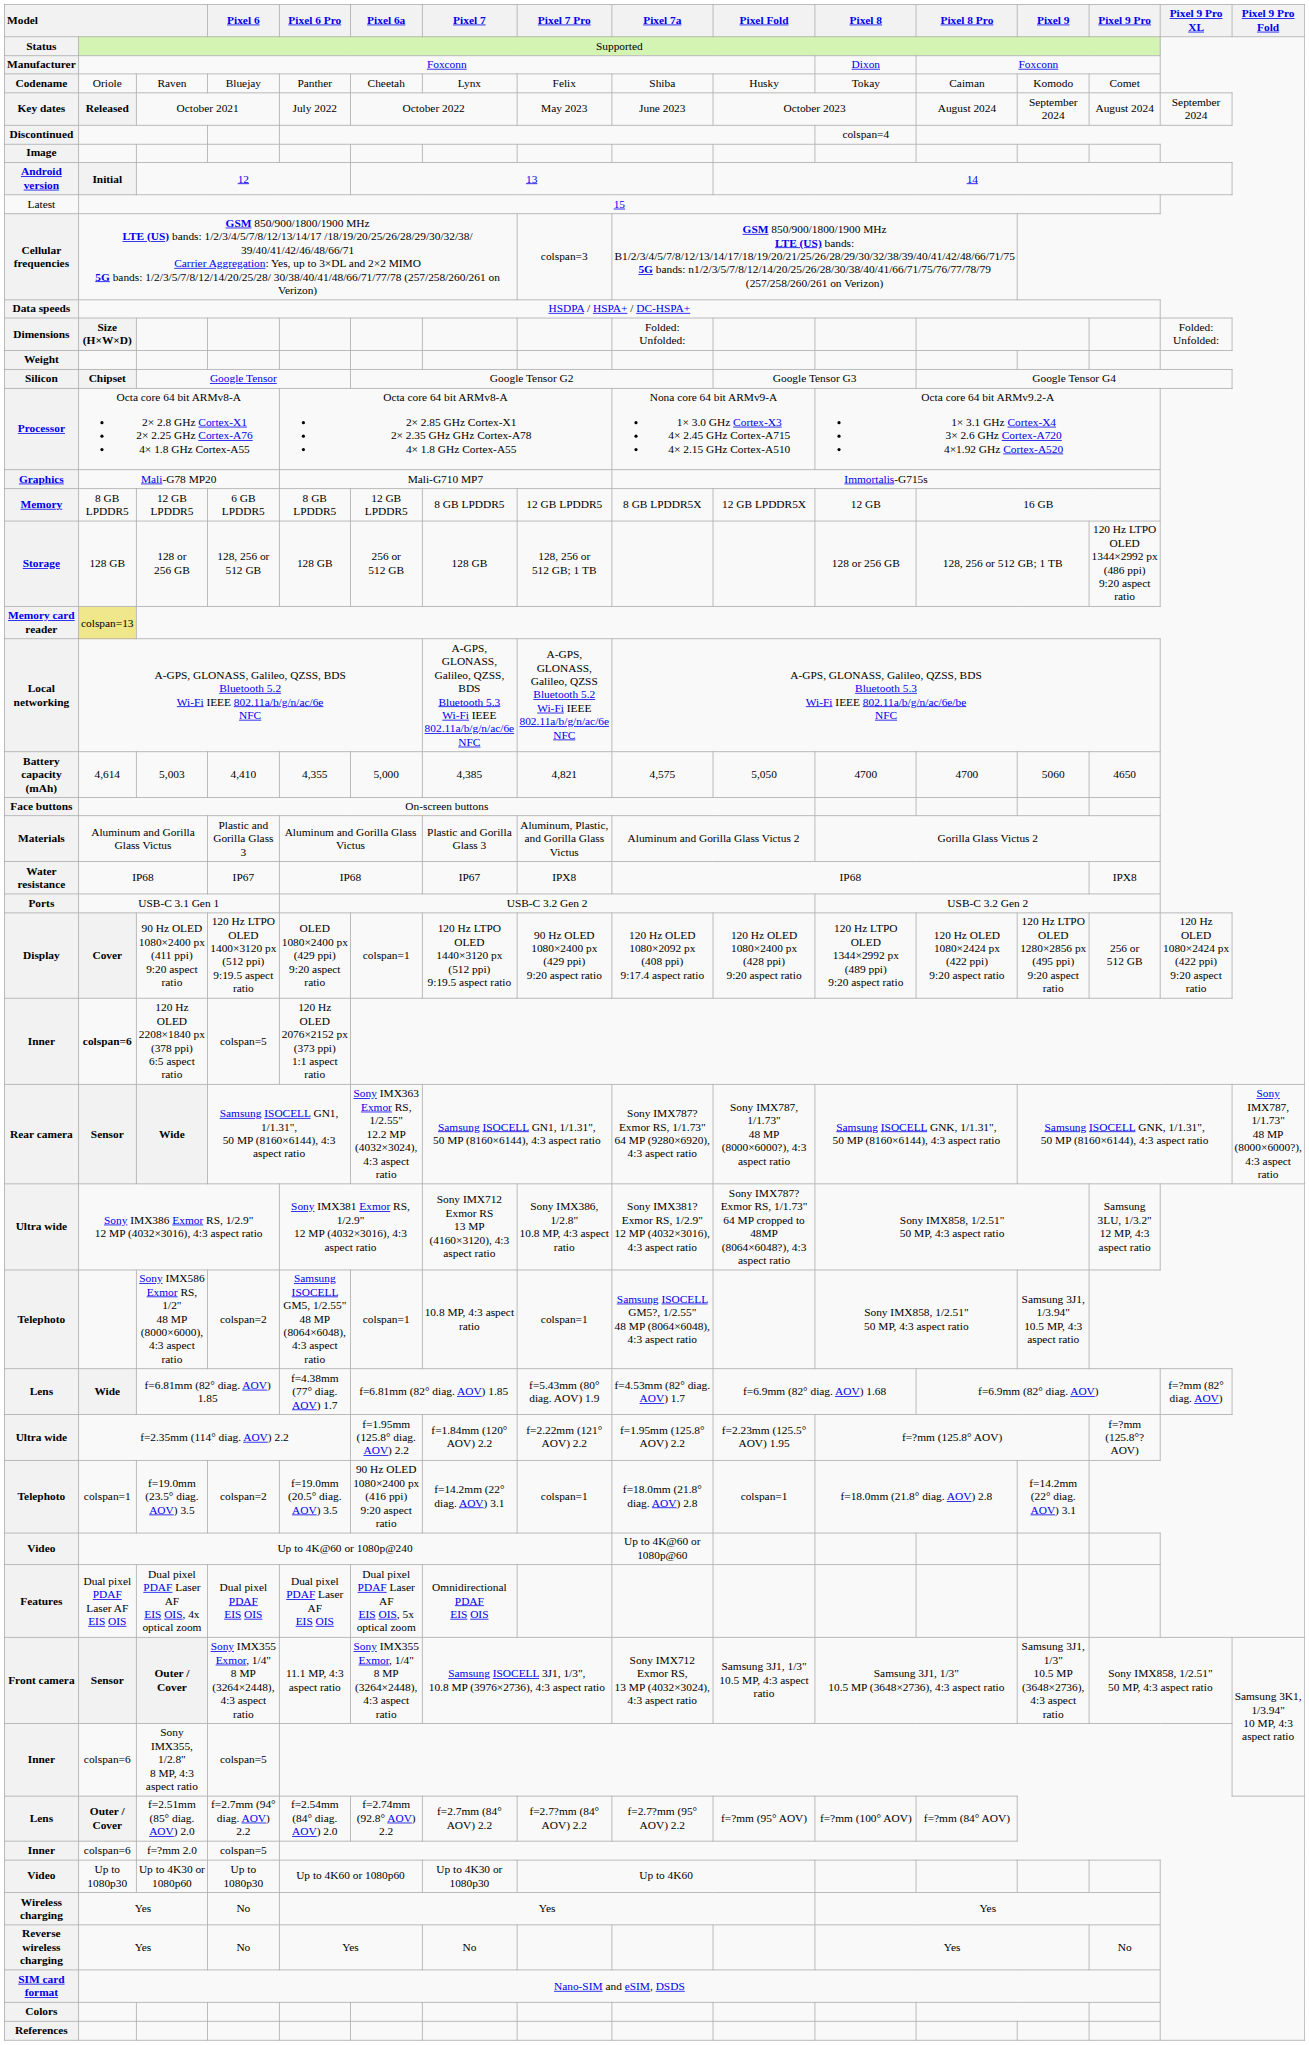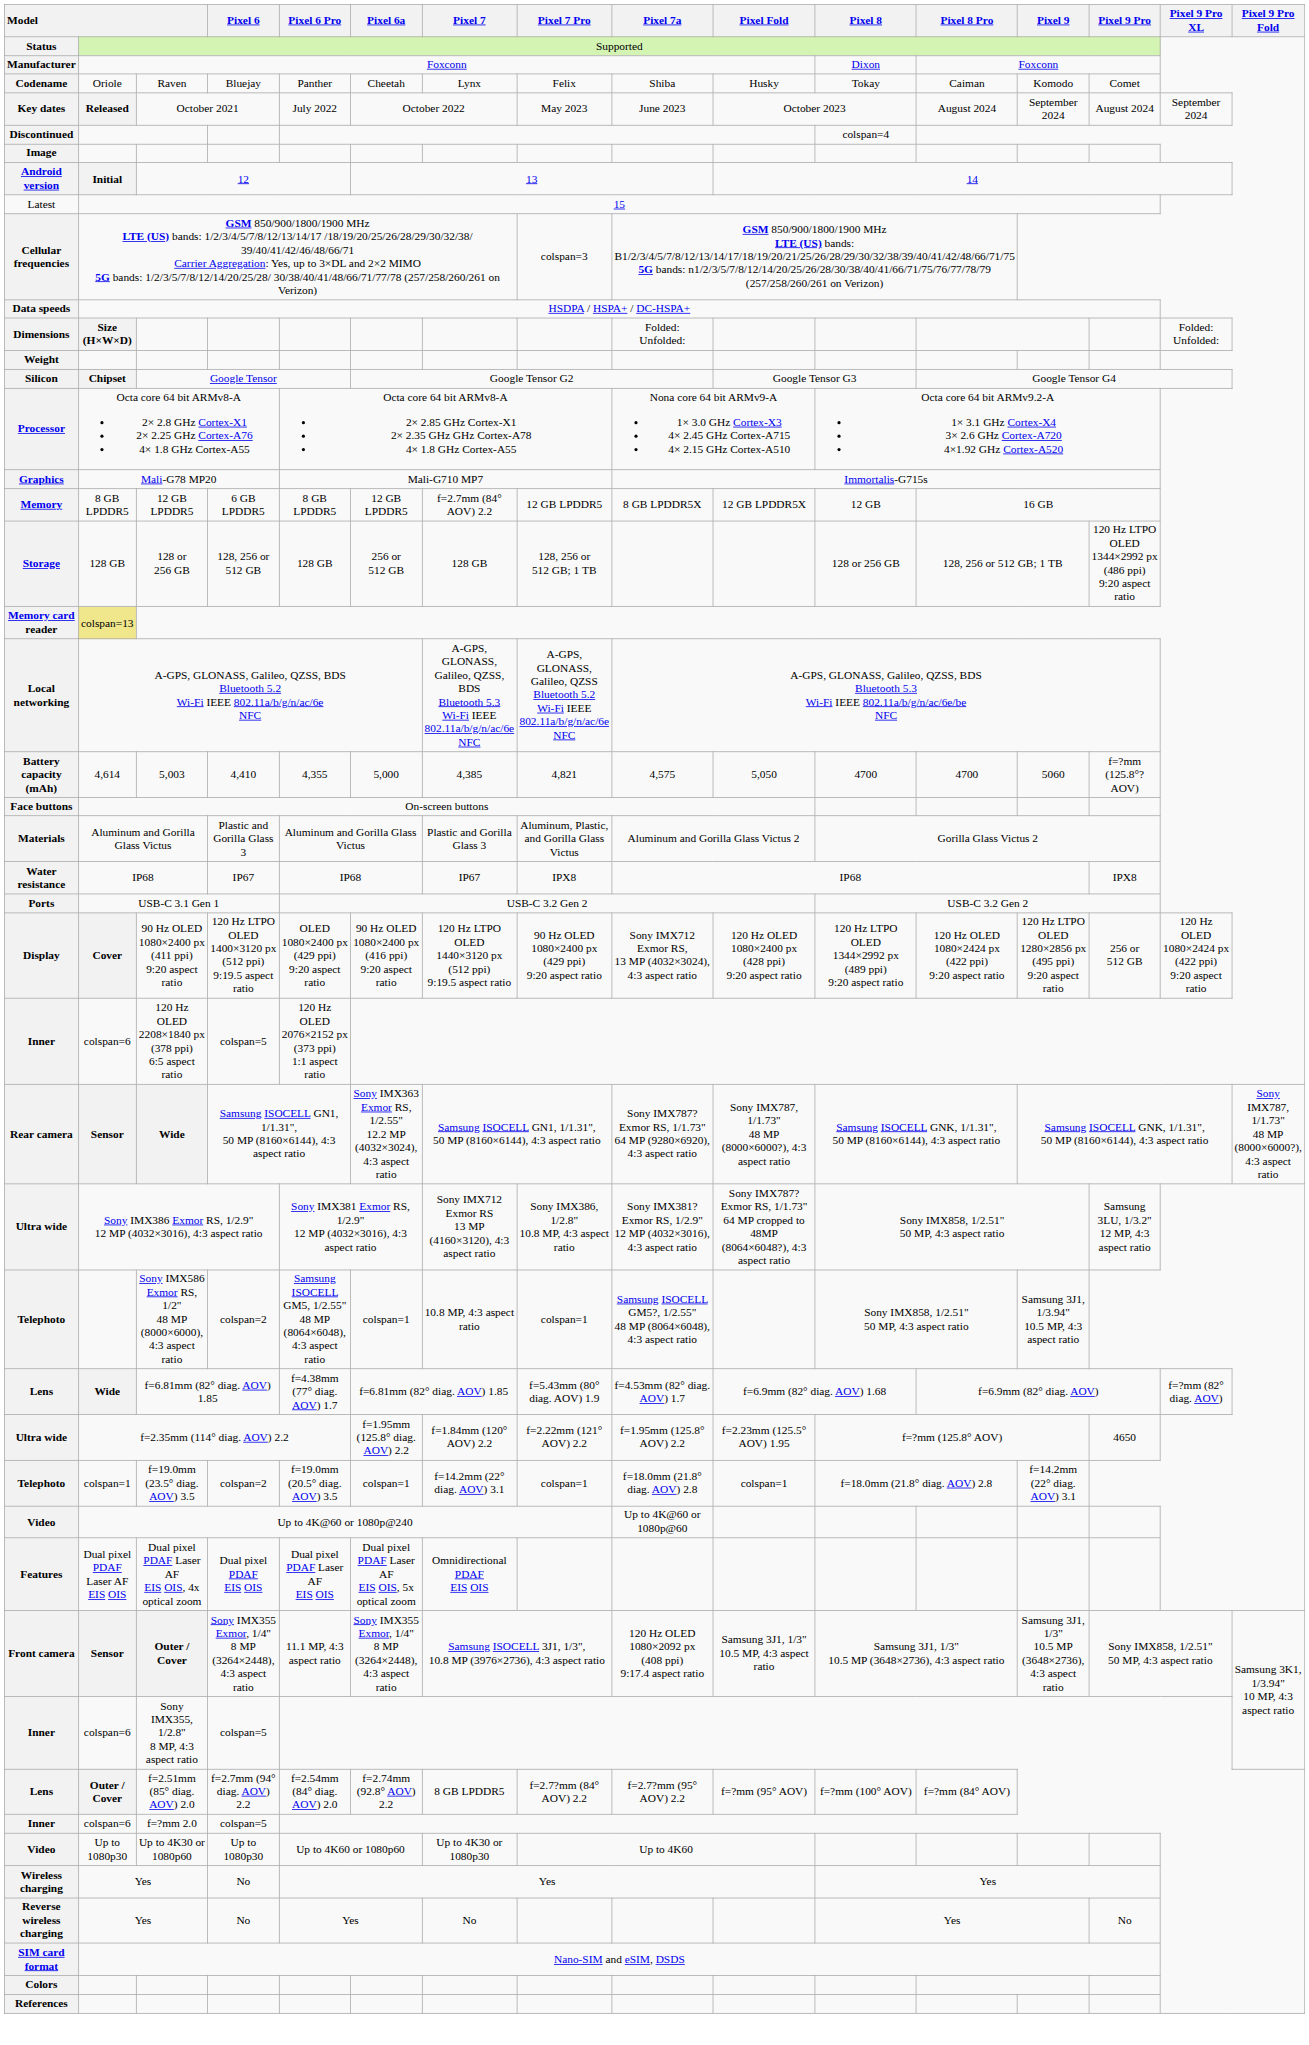(469, 505) 8 GB LPDDR5 -> (469, 505) f=2.7mm (84° AOV) 2.2
(1125, 774) 4650 -> (1125, 774) f=?mm (125.8°? AOV)
(386, 955) colspan=1 -> (386, 955) 90 Hz OLED 1080×2400 px (416 ppi) 9:20 aspect ratio
(662, 955) 120 Hz OLED 1080×2092 px (408 ppi) 9:17.4 aspect ratio -> (662, 955) Sony IMX712 Exmor RS, 13 MP (4032×3024), 4:3 aspect ratio
(107, 1041) bold -> (107, 1041) normal
(1125, 1437) f=?mm (125.8°? AOV) -> (1125, 1437) 4650
(386, 1496) 90 Hz OLED 1080×2400 px (416 ppi) 9:20 aspect ratio -> (386, 1483) colspan=1
(662, 1680) Sony IMX712 Exmor RS, 13 MP (4032×3024), 4:3 aspect ratio -> (662, 1653) 120 Hz OLED 1080×2092 px (408 ppi) 9:17.4 aspect ratio
(469, 1819) f=2.7mm (84° AOV) 2.2 -> (469, 1792) 8 GB LPDDR5
